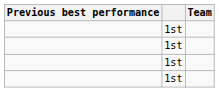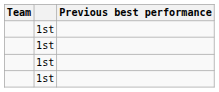columns swapped: (200, 13) <-> (83, 13)
